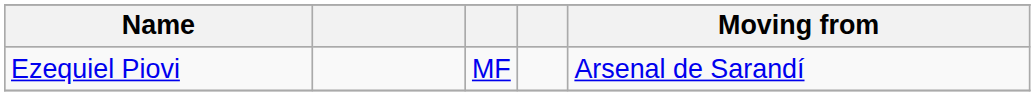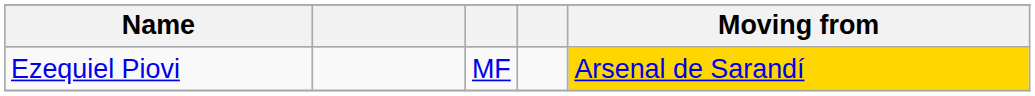(689, 68) no background -> (689, 68) gold background
